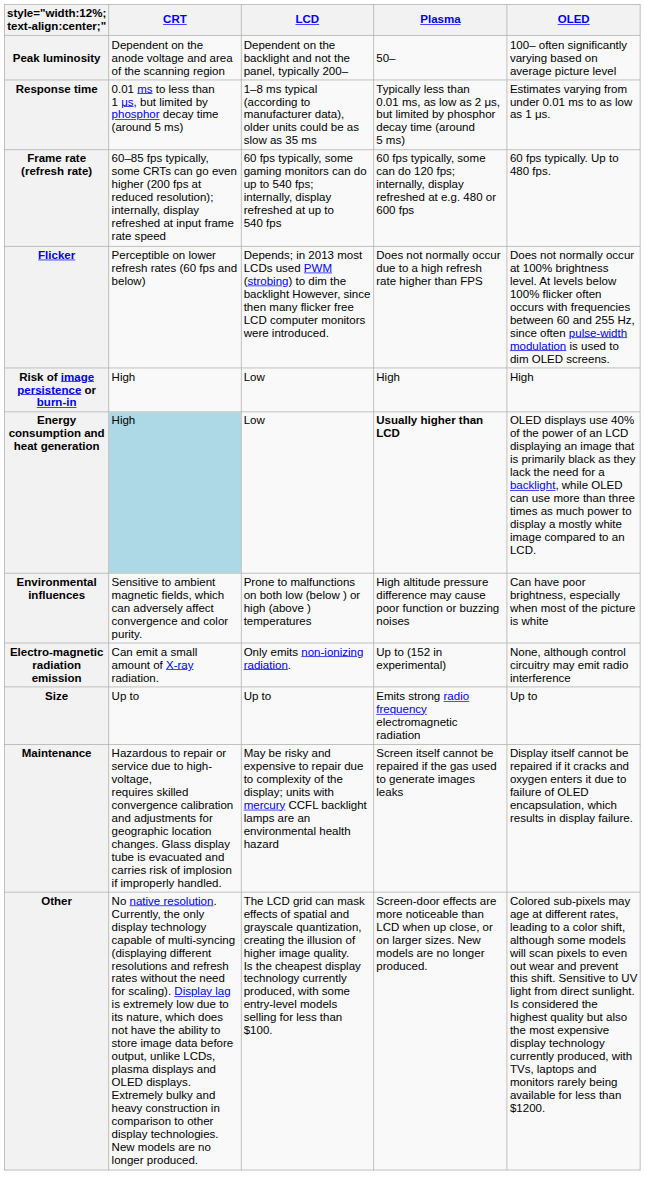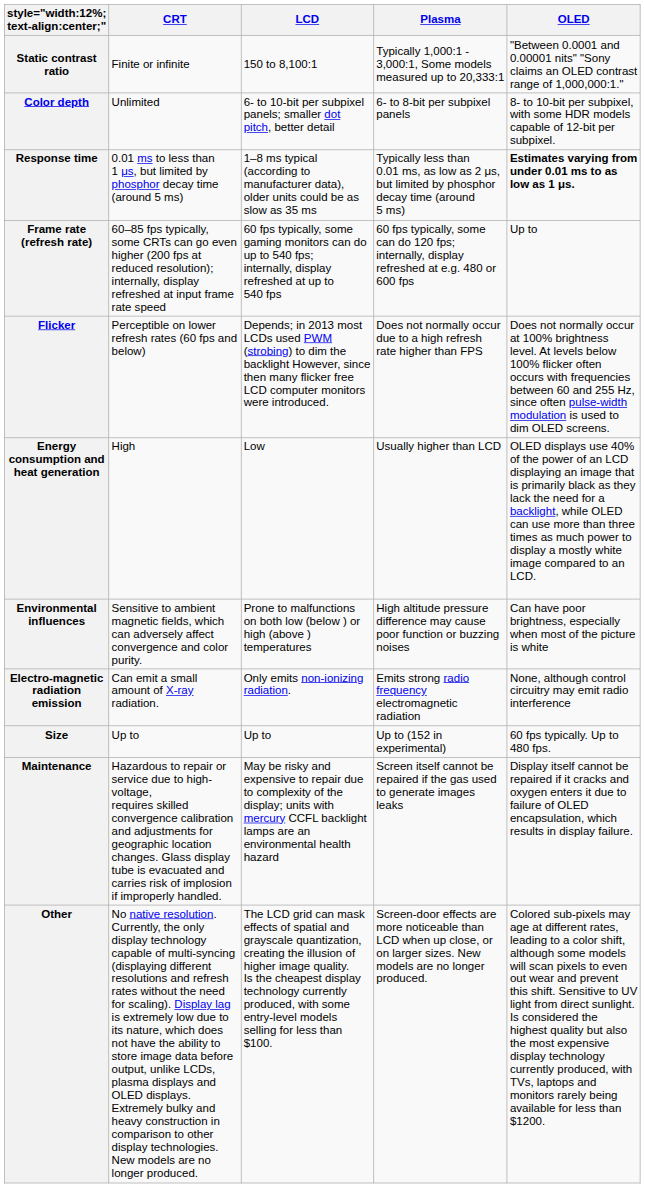+ row: (57, 64)
- row: (57, 57)
+ row: (57, 102)
(571, 102) normal -> (574, 172) bold
(564, 165) 60 fps typically. Up to 480 fps. -> (524, 229) Up to
- row: (57, 390)
(123, 421) lightblue background -> (123, 447) no background
(430, 427) bold -> (439, 447) normal
(411, 658) Up to (152 in experimental) -> (423, 697) Emits strong radio frequency electromagnetic radiation
(423, 715) Emits strong radio frequency electromagnetic radiation -> (411, 741) Up to (152 in experimental)
(524, 696) Up to -> (564, 741) 60 fps typically. Up to 480 fps.
